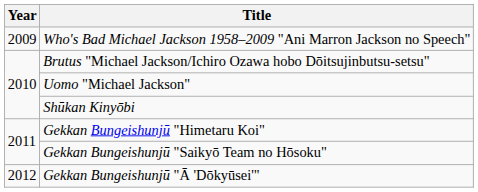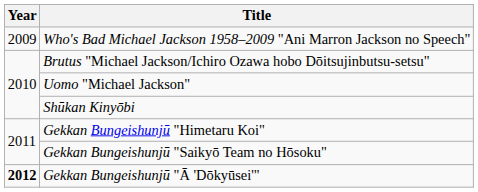(22, 175) normal -> (22, 175) bold
